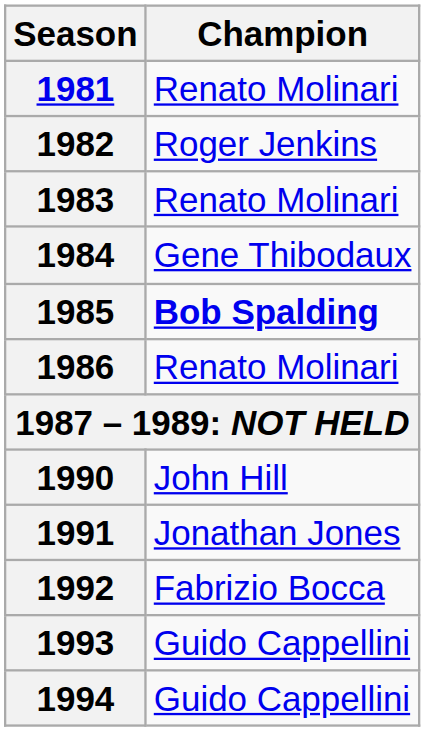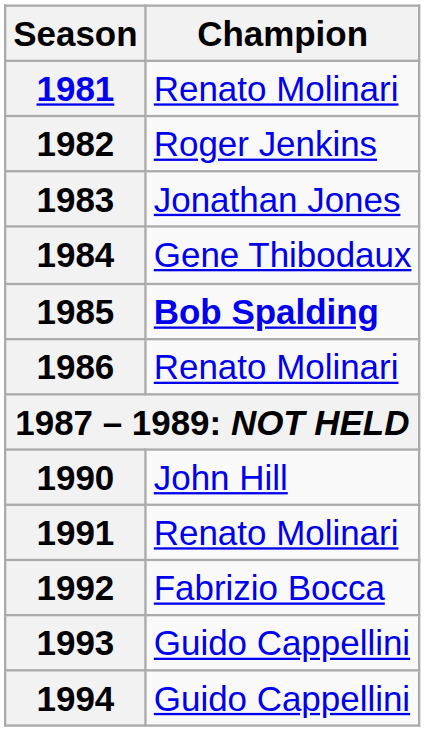(276, 200) Renato Molinari -> (277, 200) Jonathan Jones
(277, 532) Jonathan Jones -> (276, 532) Renato Molinari
